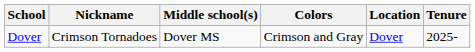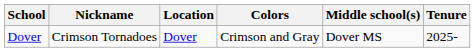columns swapped: (395, 15) <-> (210, 15)
